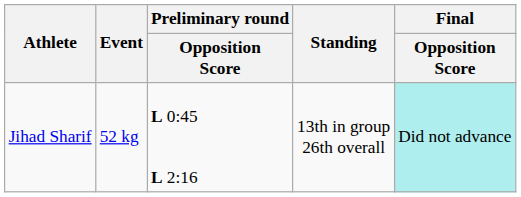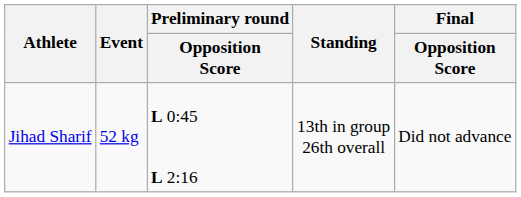(455, 137) paleturquoise background -> (455, 137) no background
